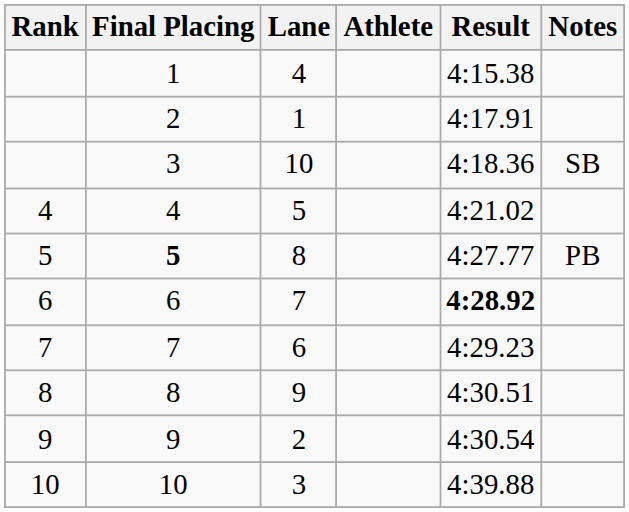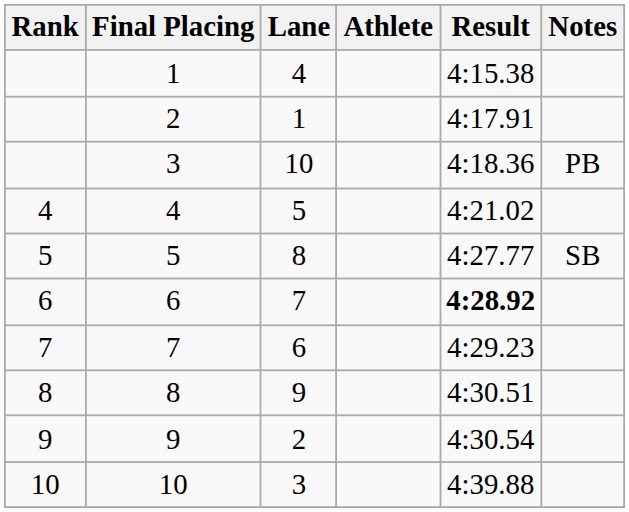(583, 164) SB -> (583, 164) PB
(173, 255) bold -> (173, 255) normal
(583, 255) PB -> (583, 255) SB
